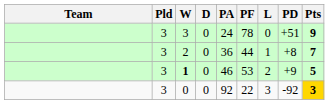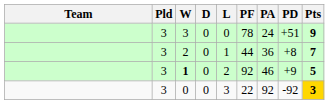columns swapped: (268, 14) <-> (227, 14)
(247, 71) 53 -> (247, 71) 92
